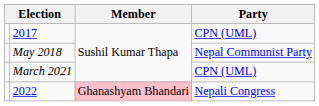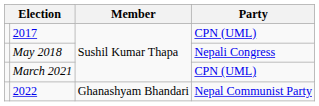(253, 52) Nepal Communist Party -> (235, 52) Nepali Congress
(133, 91) pink background -> (133, 91) no background
(235, 91) Nepali Congress -> (253, 91) Nepal Communist Party
